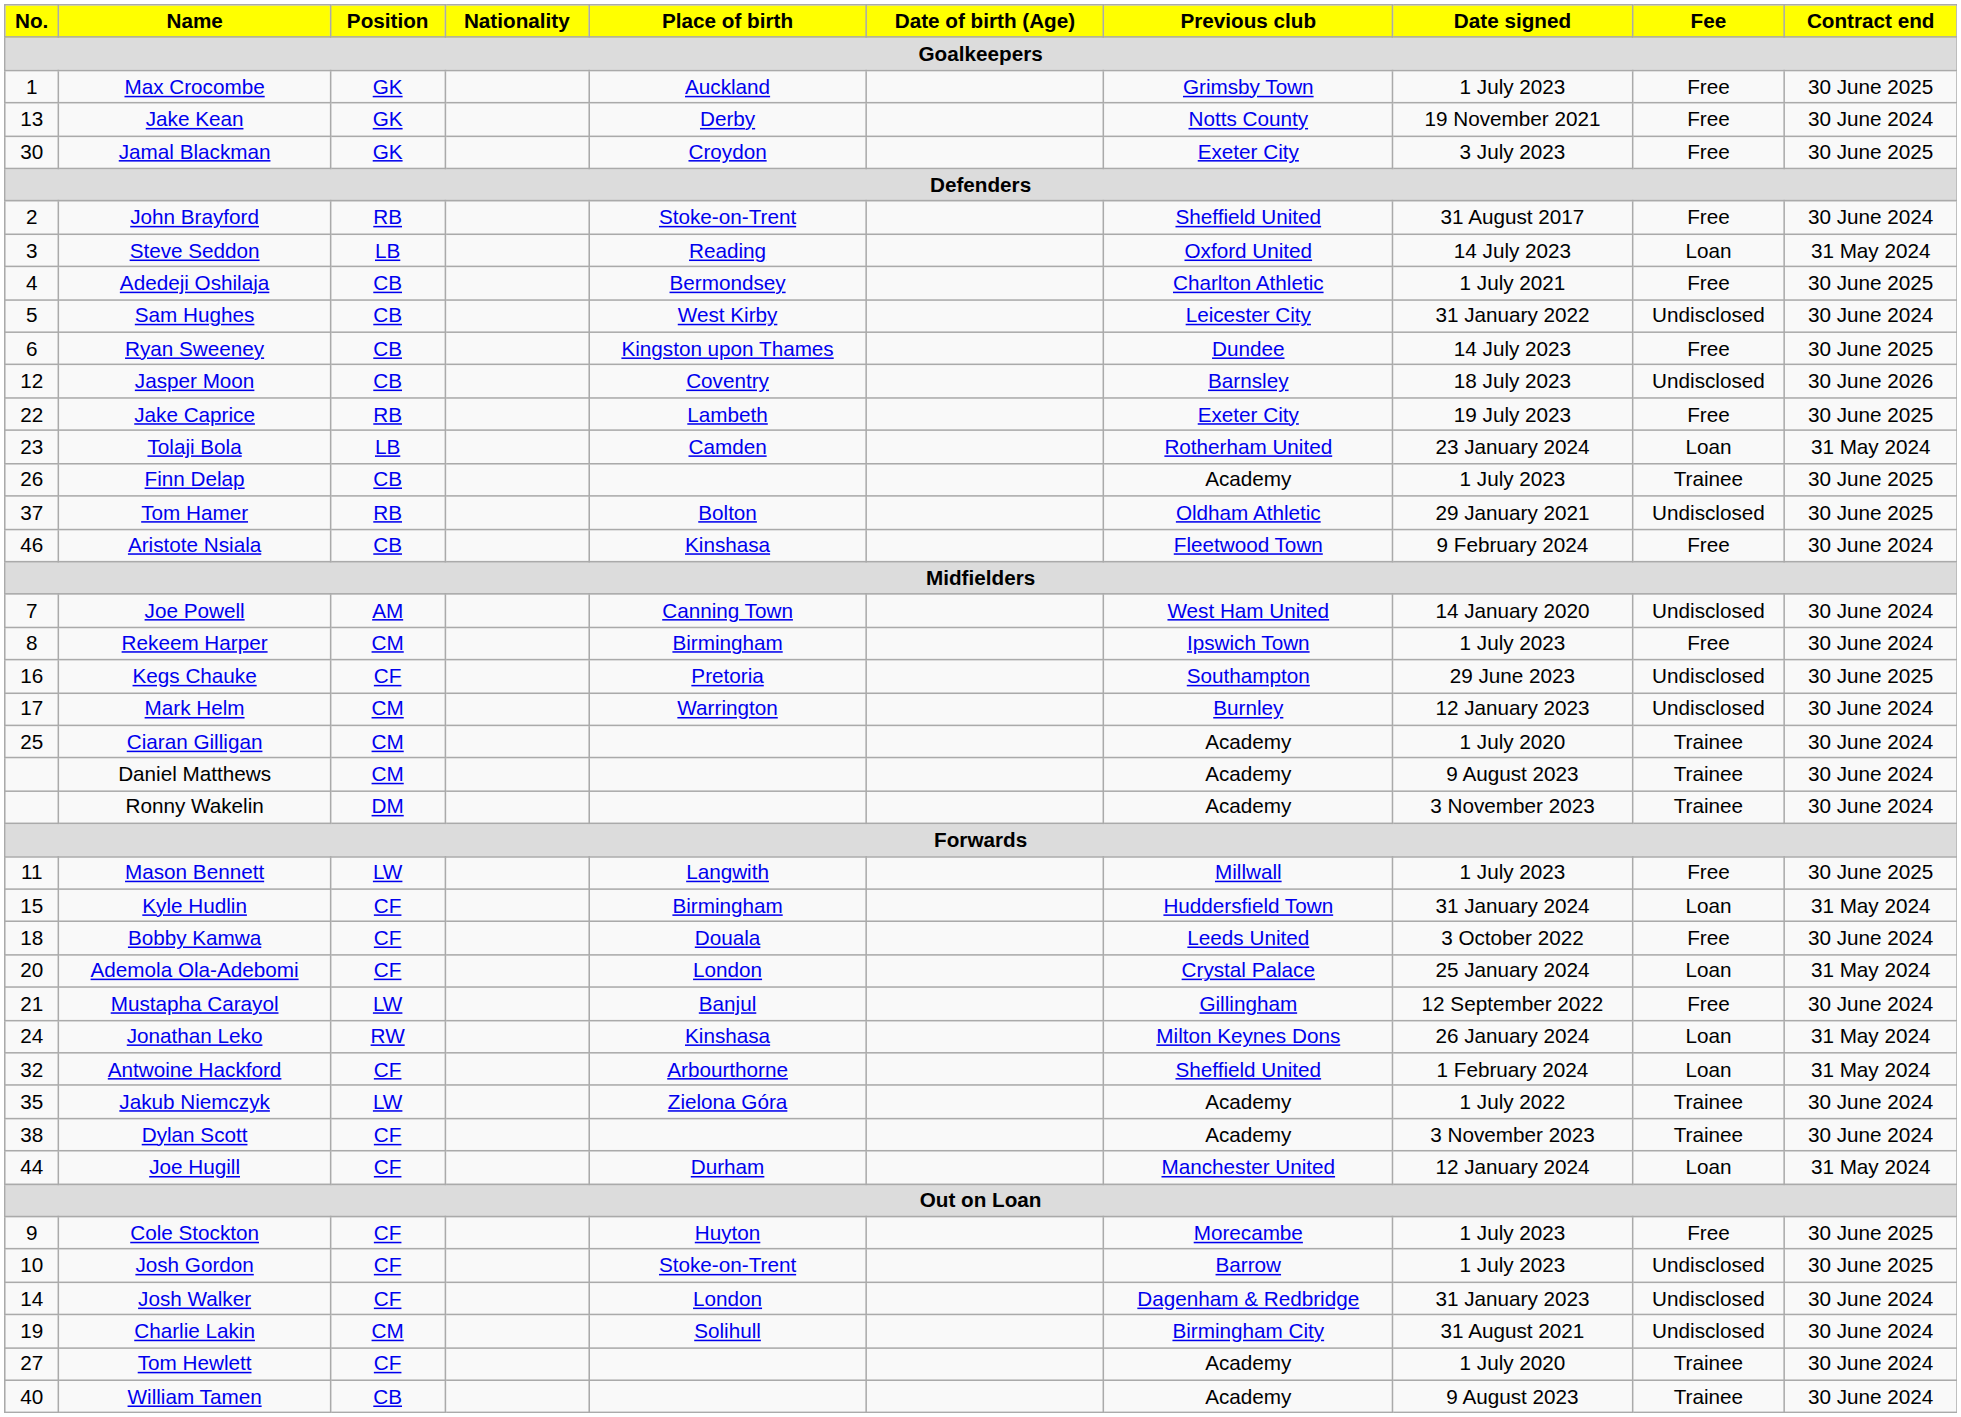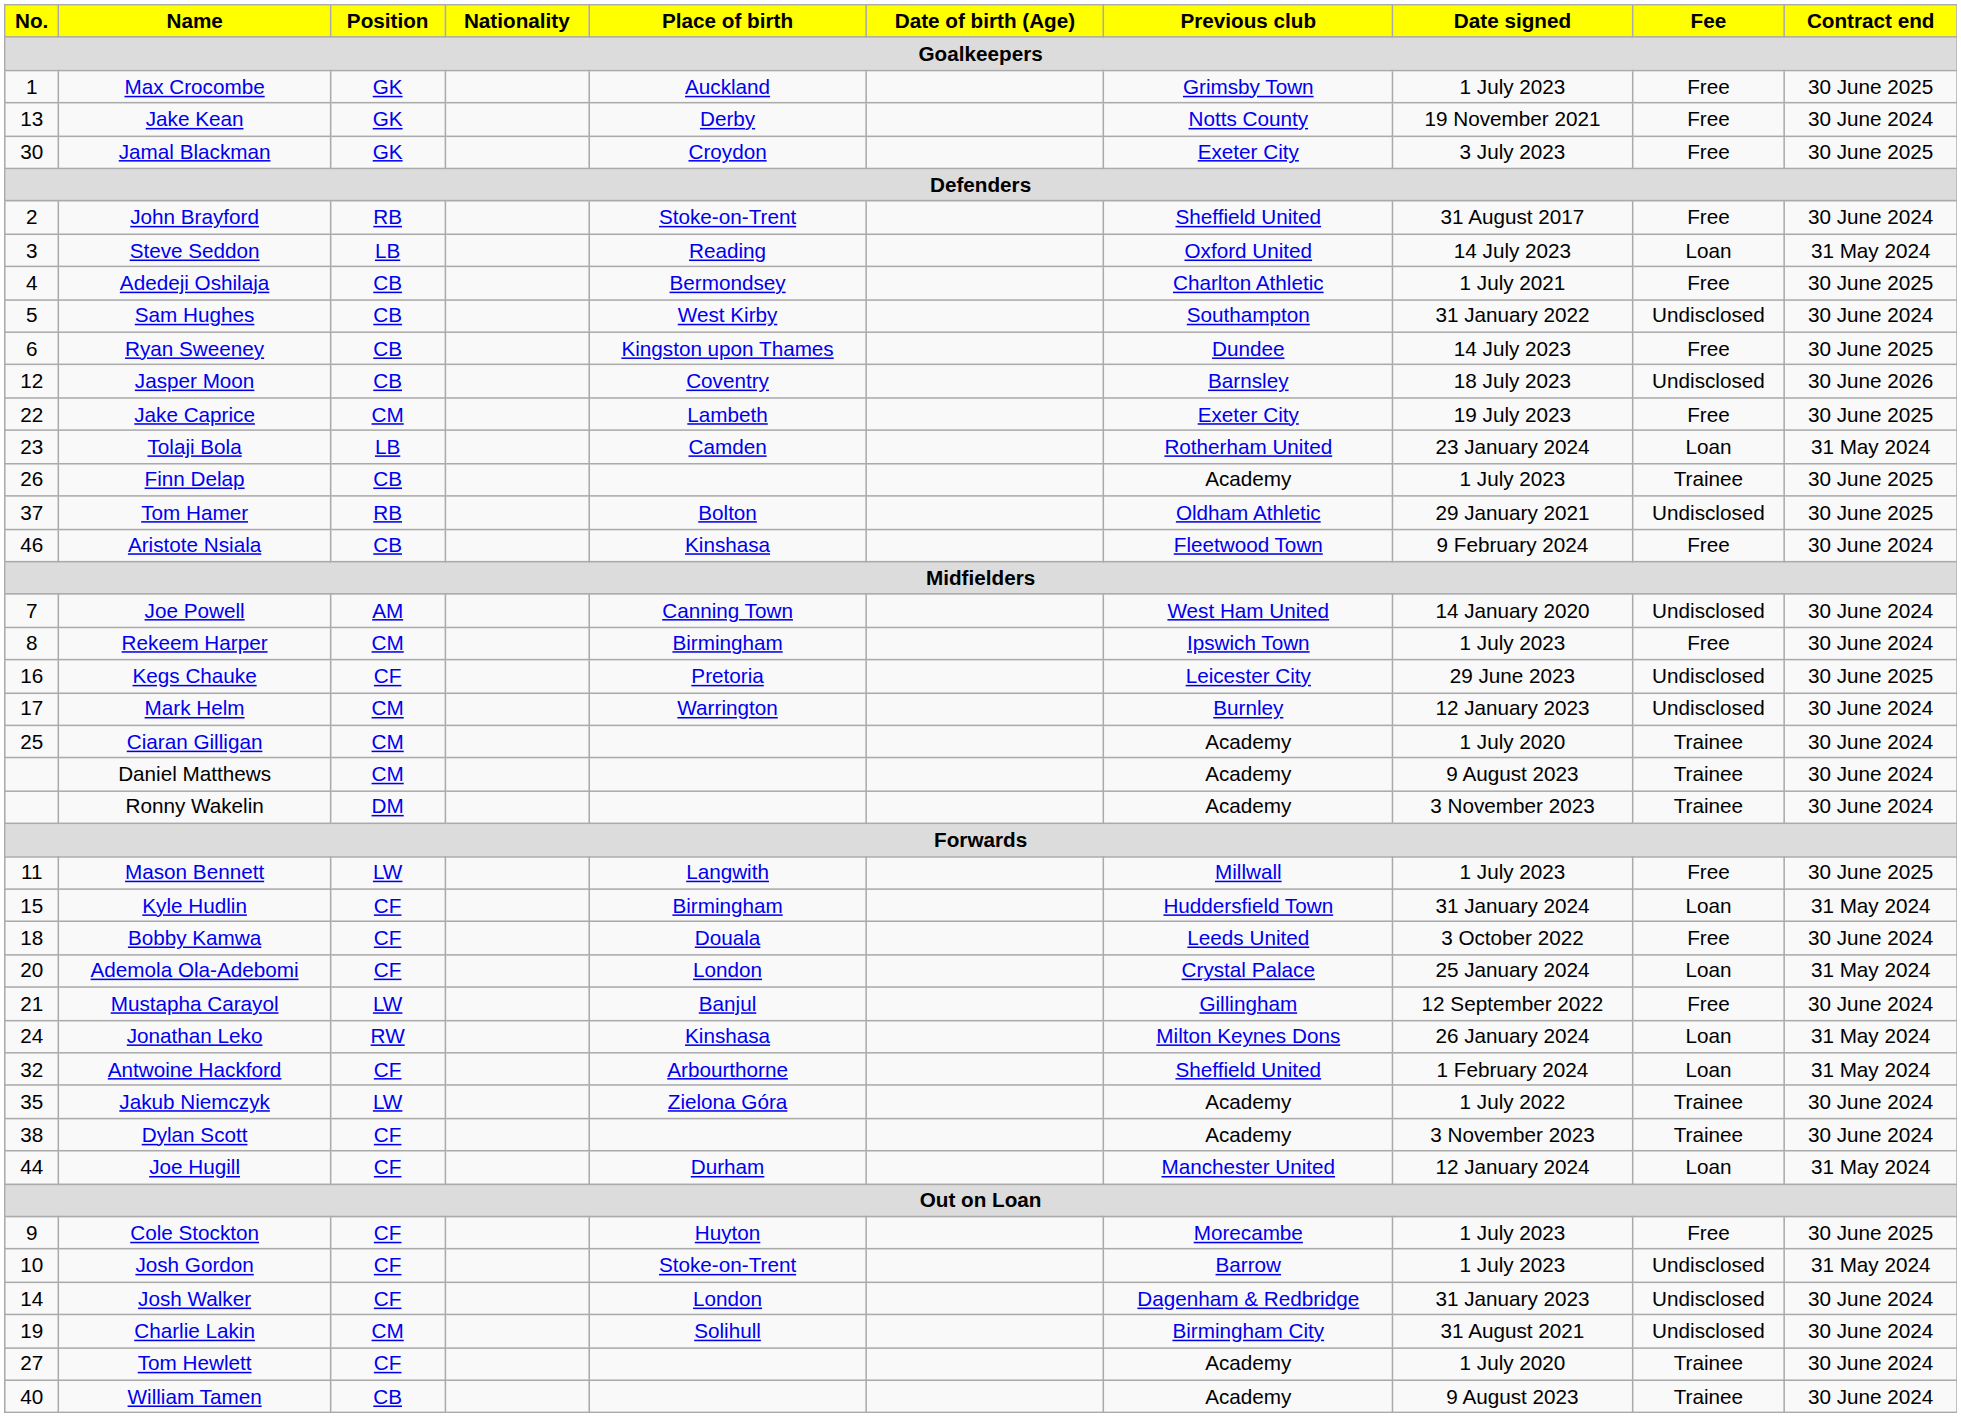(1248, 315) Leicester City -> (1248, 315) Southampton
(388, 414) RB -> (388, 414) CM
(1248, 676) Southampton -> (1248, 676) Leicester City
(1871, 1265) 30 June 2025 -> (1871, 1265) 31 May 2024
